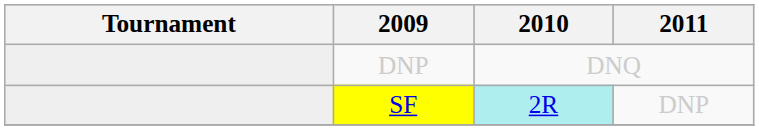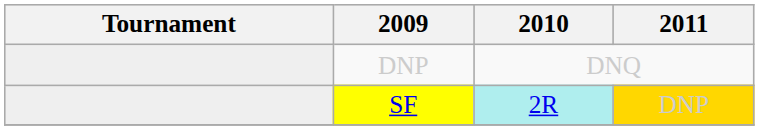(684, 104) no background -> (684, 104) gold background
